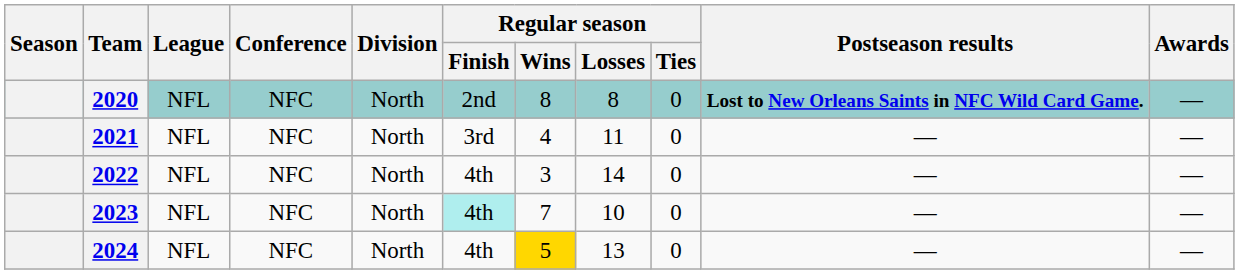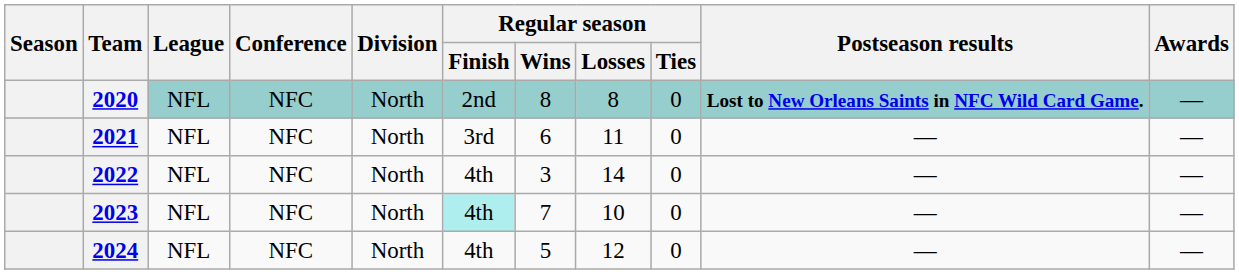(545, 137) 4 -> (545, 137) 6
(545, 250) gold background -> (545, 250) no background
(613, 250) 13 -> (613, 250) 12
